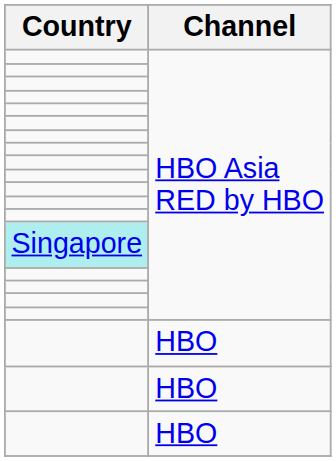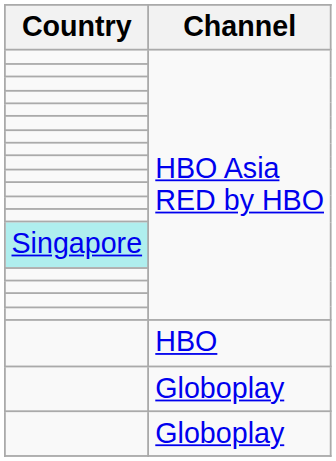(186, 387) HBO -> (220, 387) Globoplay
(186, 433) HBO -> (220, 433) Globoplay
